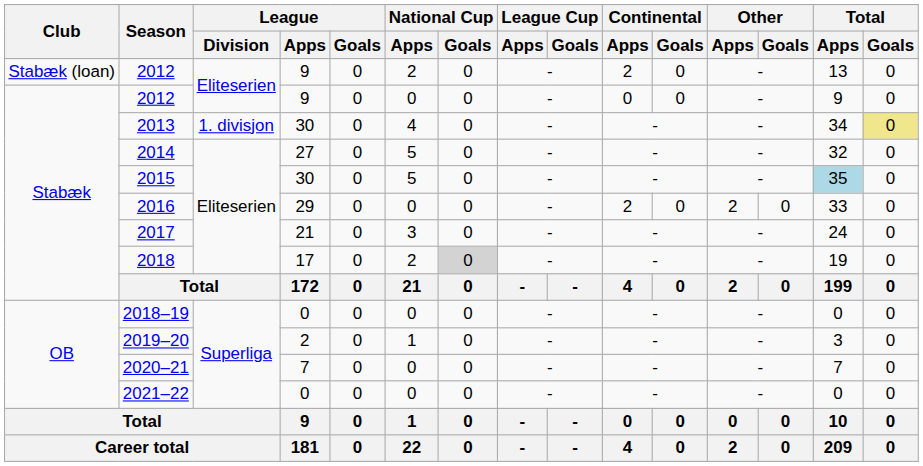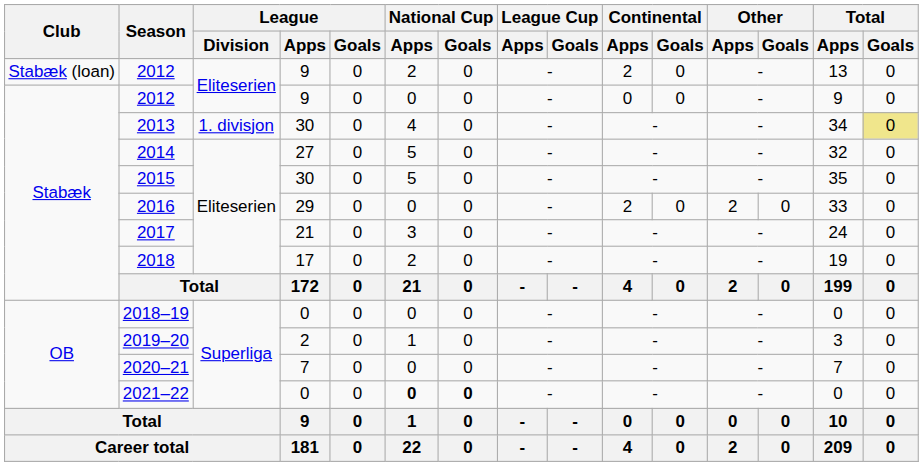(838, 179) lightblue background -> (838, 179) no background
(468, 260) lightgrey background -> (468, 260) no background
(412, 394) normal -> (412, 394) bold
(468, 394) normal -> (468, 394) bold
